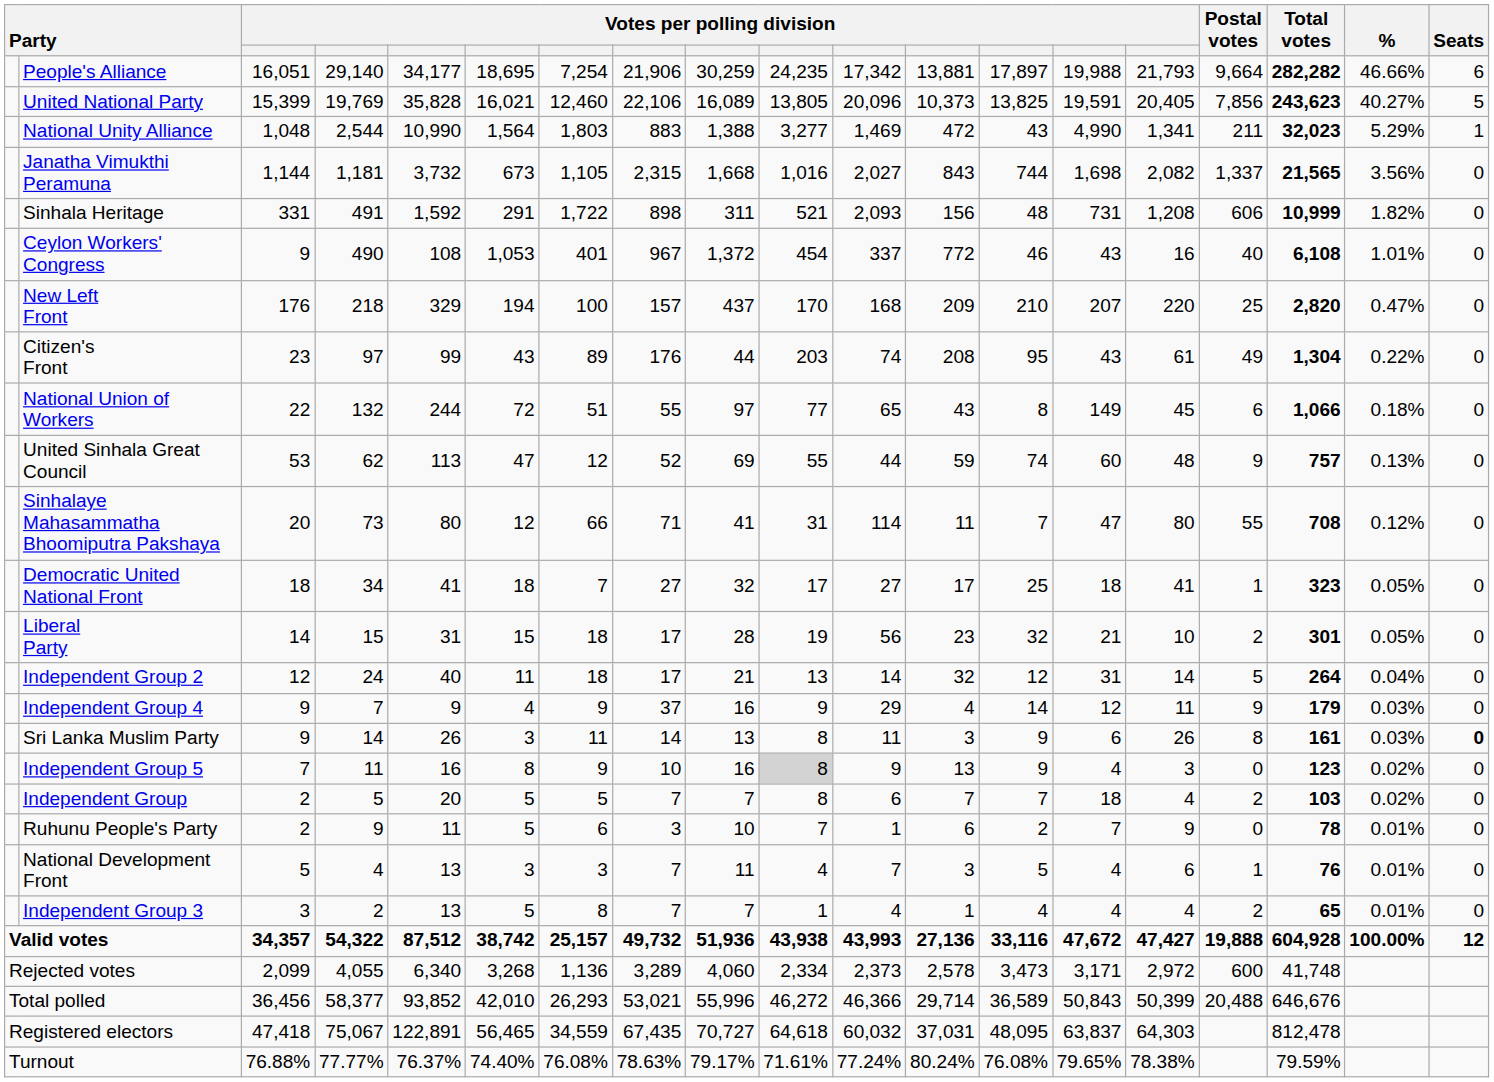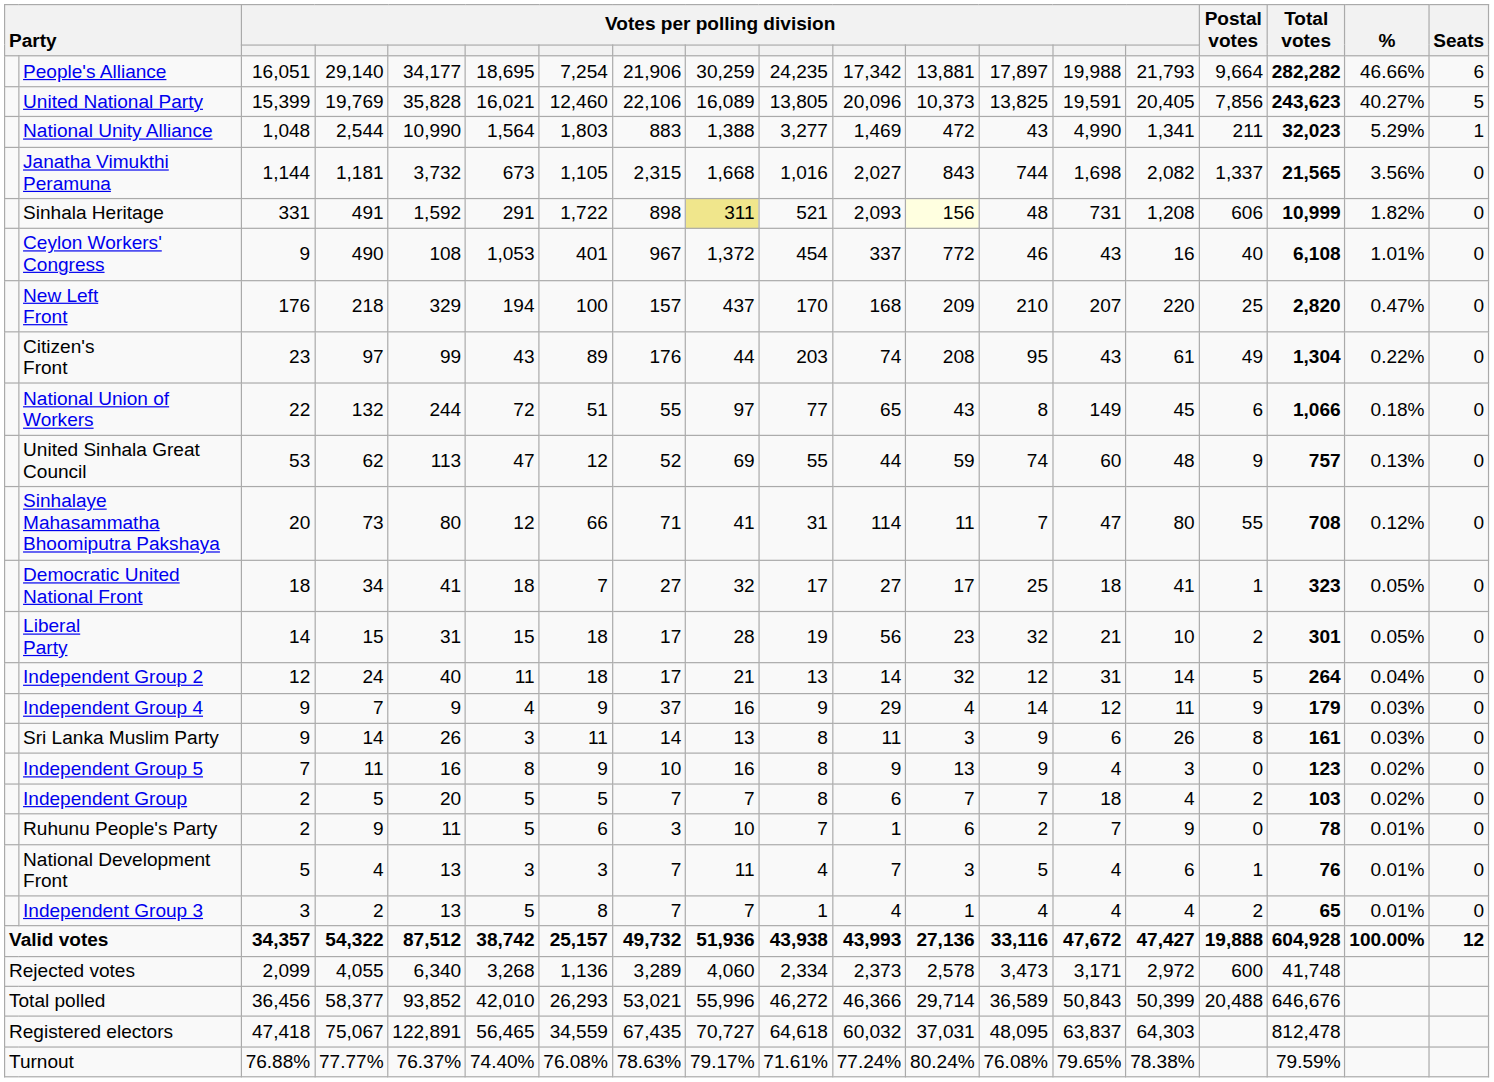(739, 213) no background -> (739, 213) khaki background
(959, 213) no background -> (959, 213) lightyellow background
(1479, 738) bold -> (1479, 738) normal
(823, 768) lightgrey background -> (823, 768) no background
